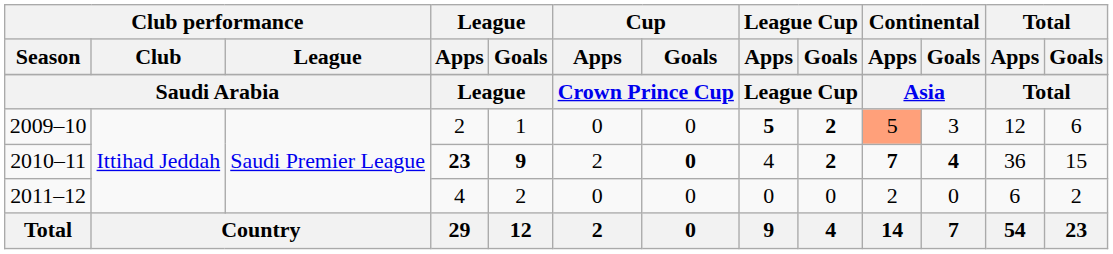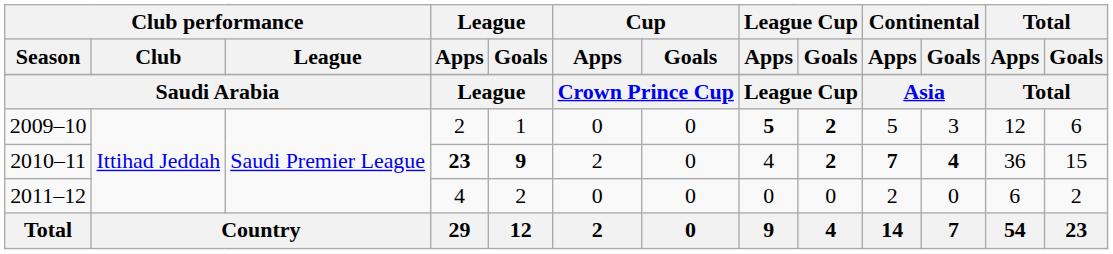(892, 126) lightsalmon background -> (892, 126) no background
(690, 160) bold -> (690, 160) normal
